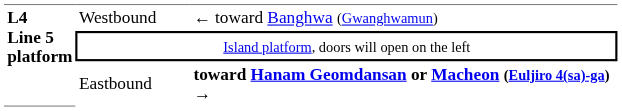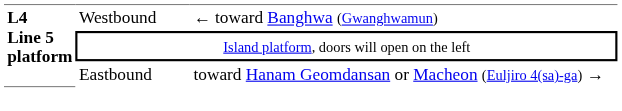(401, 83) bold -> (399, 74) normal
